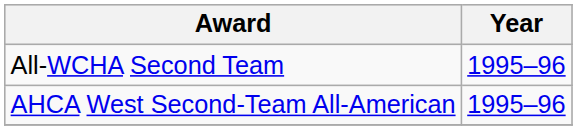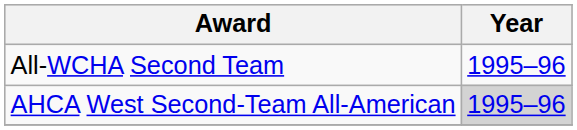(516, 104) no background -> (516, 104) lightgrey background
